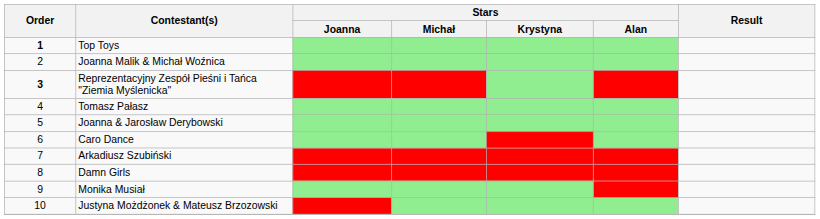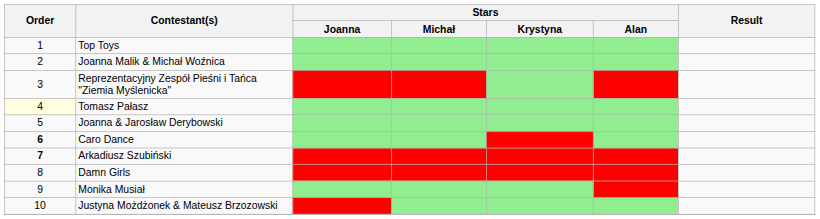(40, 45) bold -> (40, 45) normal
(40, 84) bold -> (40, 84) normal
(40, 106) no background -> (40, 106) lightyellow background
(40, 139) normal -> (40, 139) bold
(40, 156) normal -> (40, 156) bold
